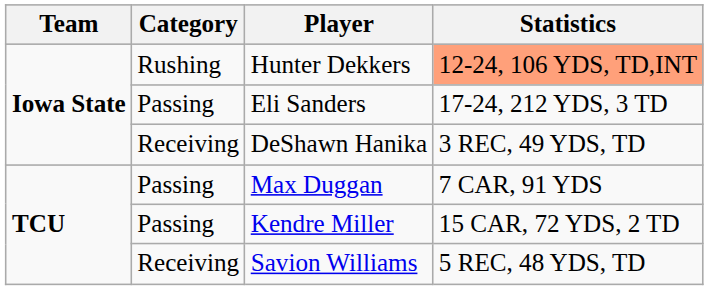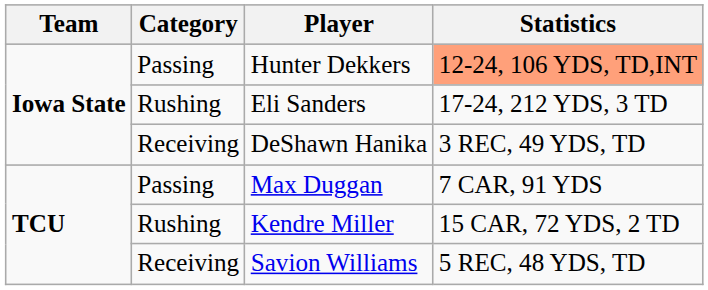(179, 64) Rushing -> (176, 64) Passing
(176, 104) Passing -> (179, 104) Rushing
(176, 223) Passing -> (179, 223) Rushing
